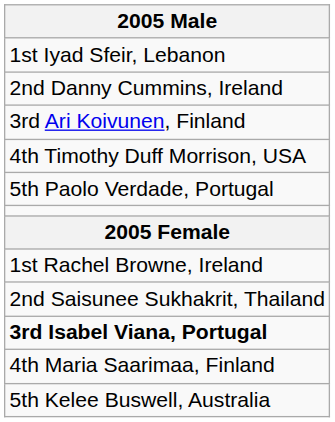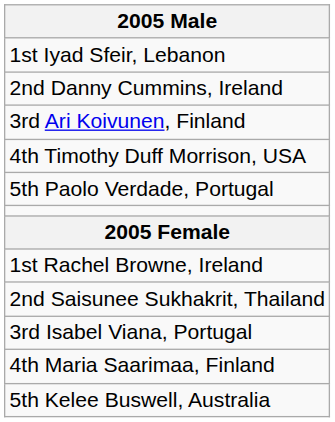(138, 332) bold -> (131, 332) normal
